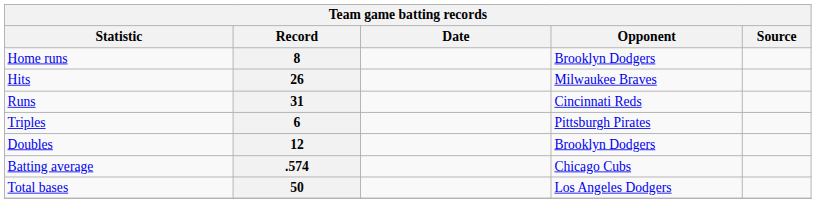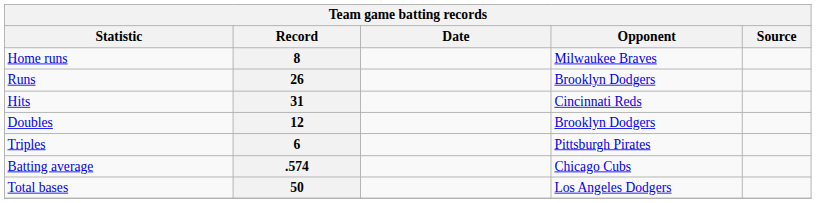(605, 58) Brooklyn Dodgers -> (606, 58) Milwaukee Braves
(19, 79) Hits -> (22, 79) Runs
(606, 79) Milwaukee Braves -> (605, 79) Brooklyn Dodgers
(22, 101) Runs -> (19, 101) Hits
rows swapped: (297, 144) <-> (297, 123)
